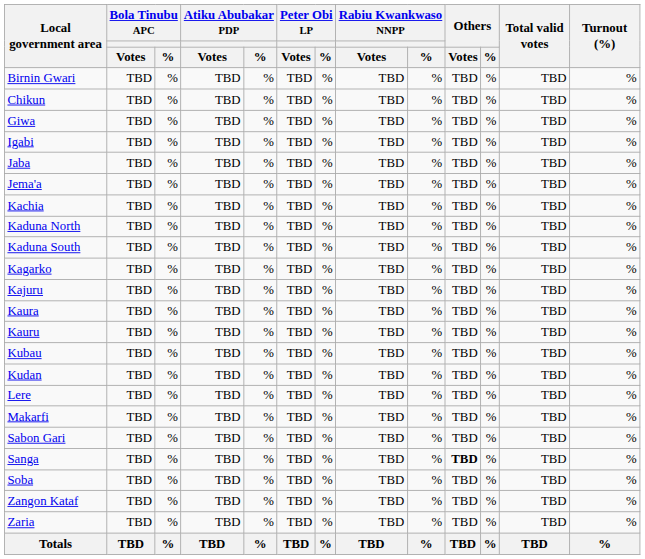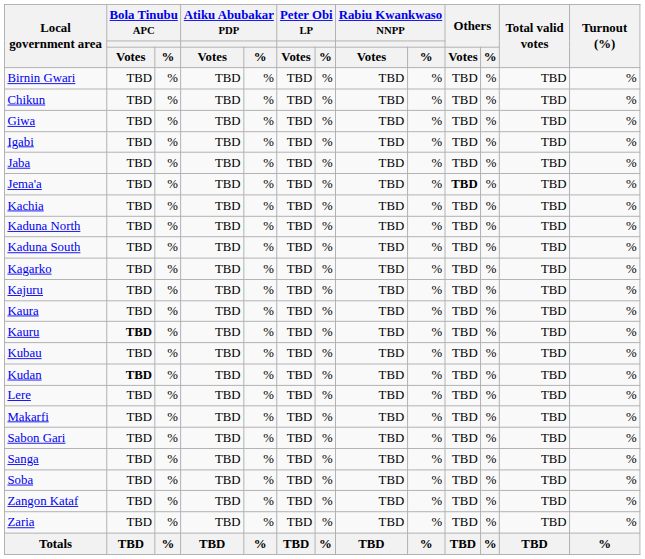(465, 184) normal -> (464, 184) bold
(139, 332) normal -> (139, 332) bold
(139, 374) normal -> (139, 374) bold
(464, 459) bold -> (465, 459) normal
